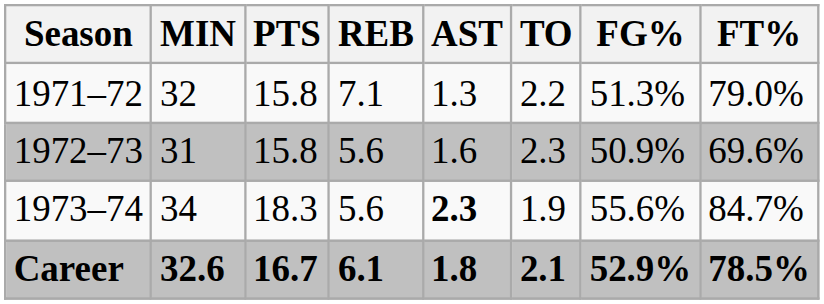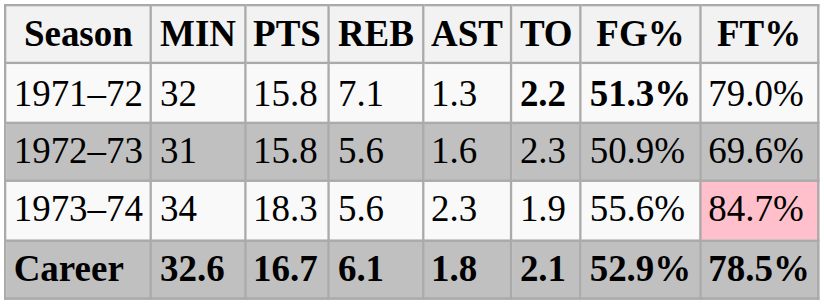(543, 92) normal -> (543, 92) bold
(637, 92) normal -> (640, 92) bold
(454, 209) bold -> (454, 209) normal
(756, 209) no background -> (756, 209) pink background
